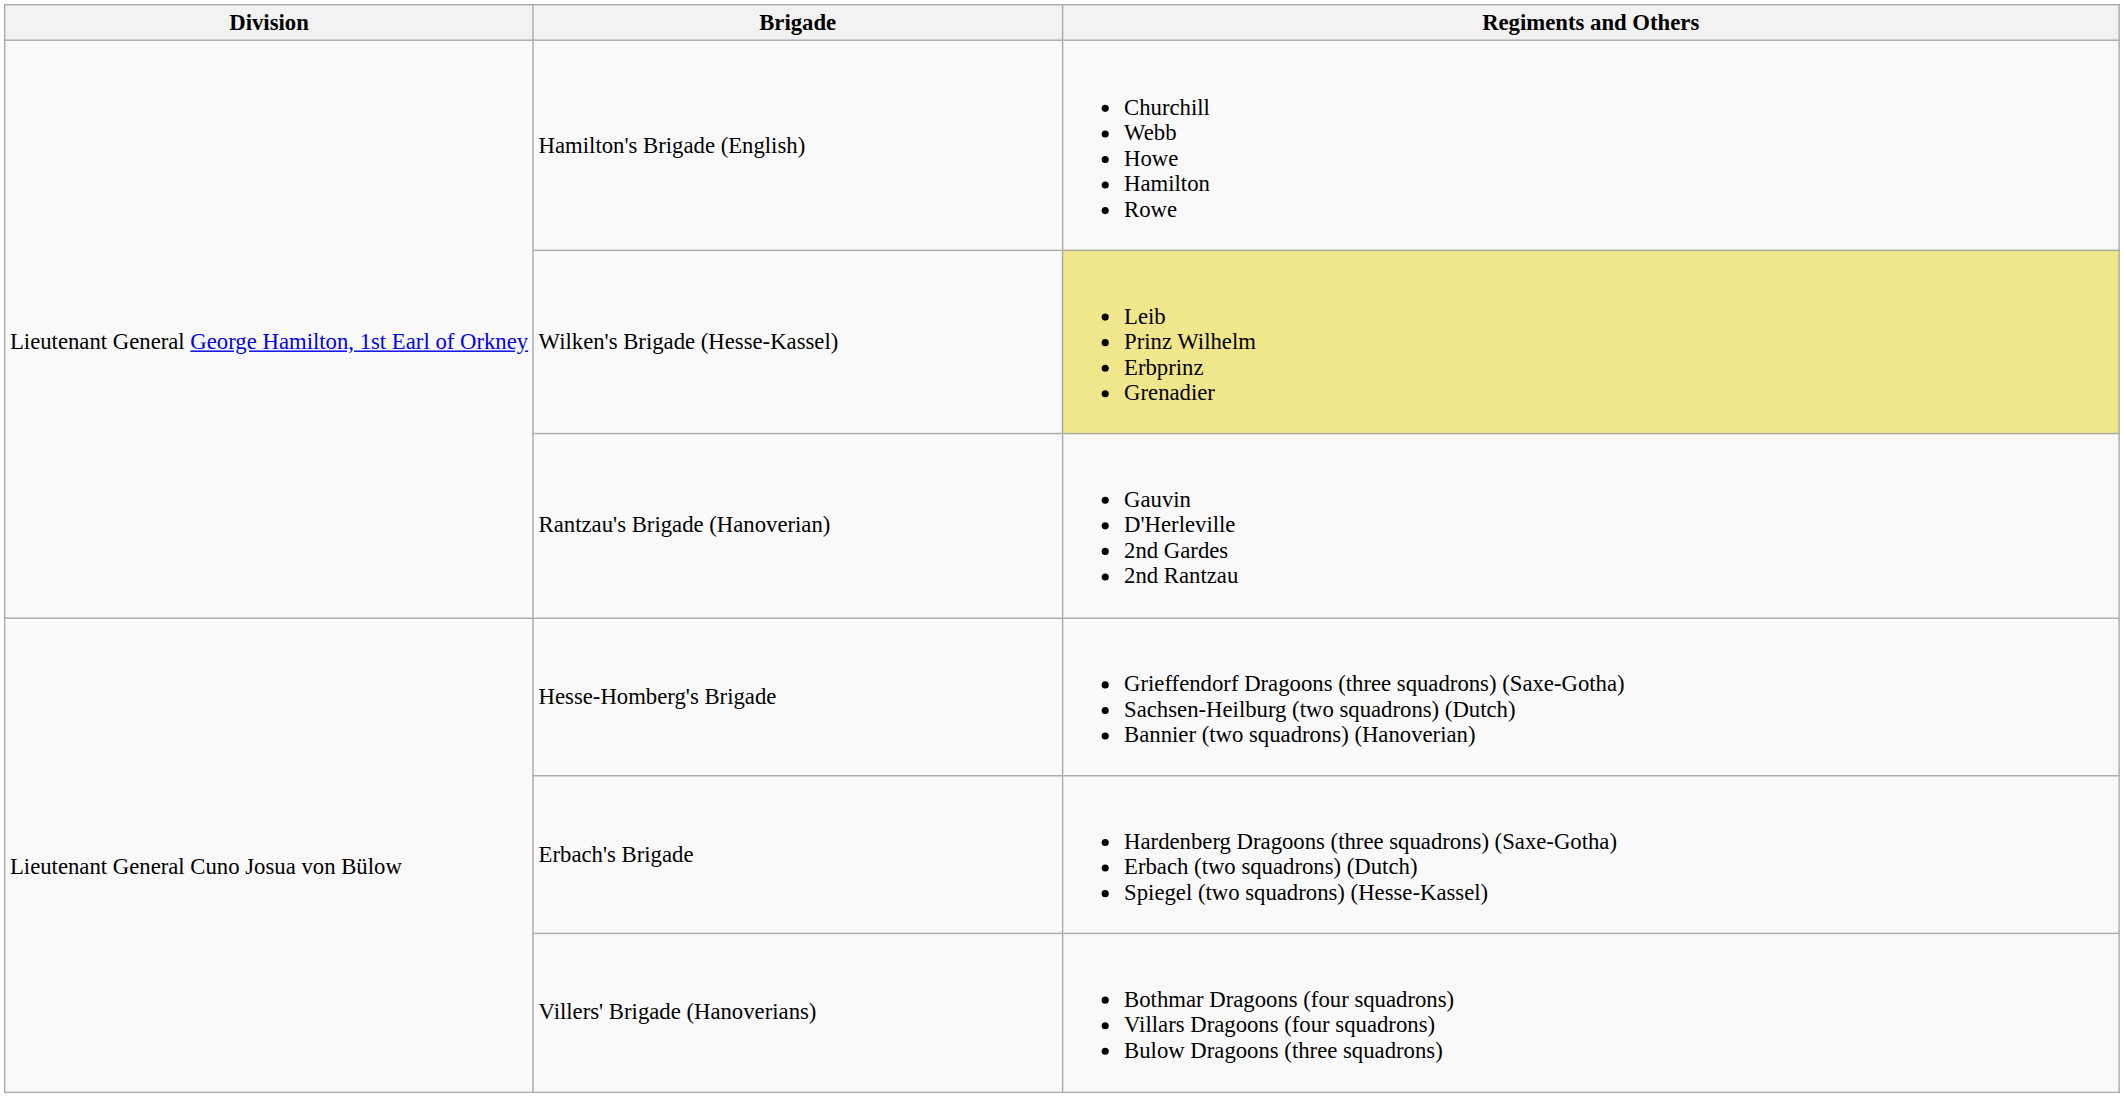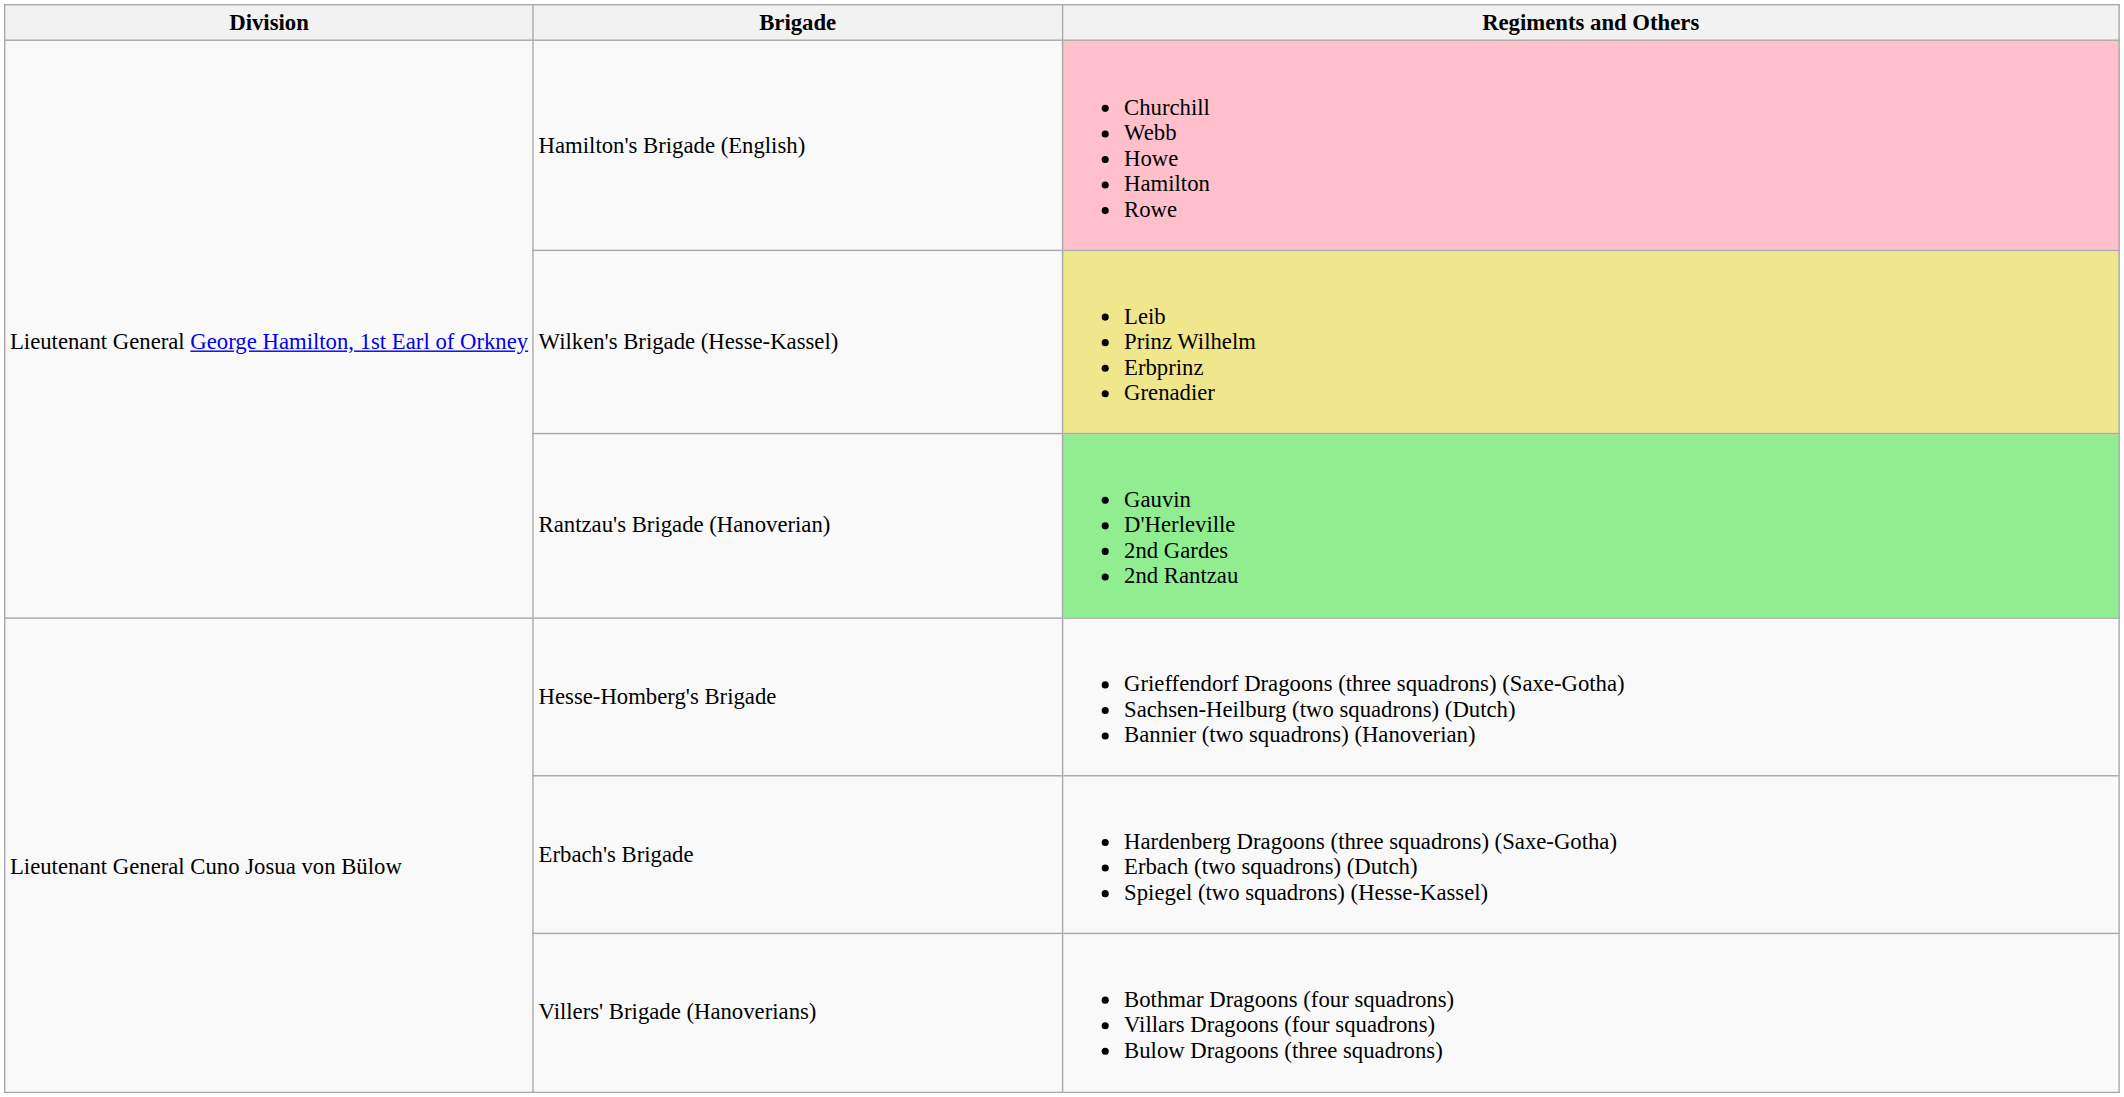(1591, 158) no background -> (1591, 158) pink background
(1591, 538) no background -> (1591, 538) lightgreen background
